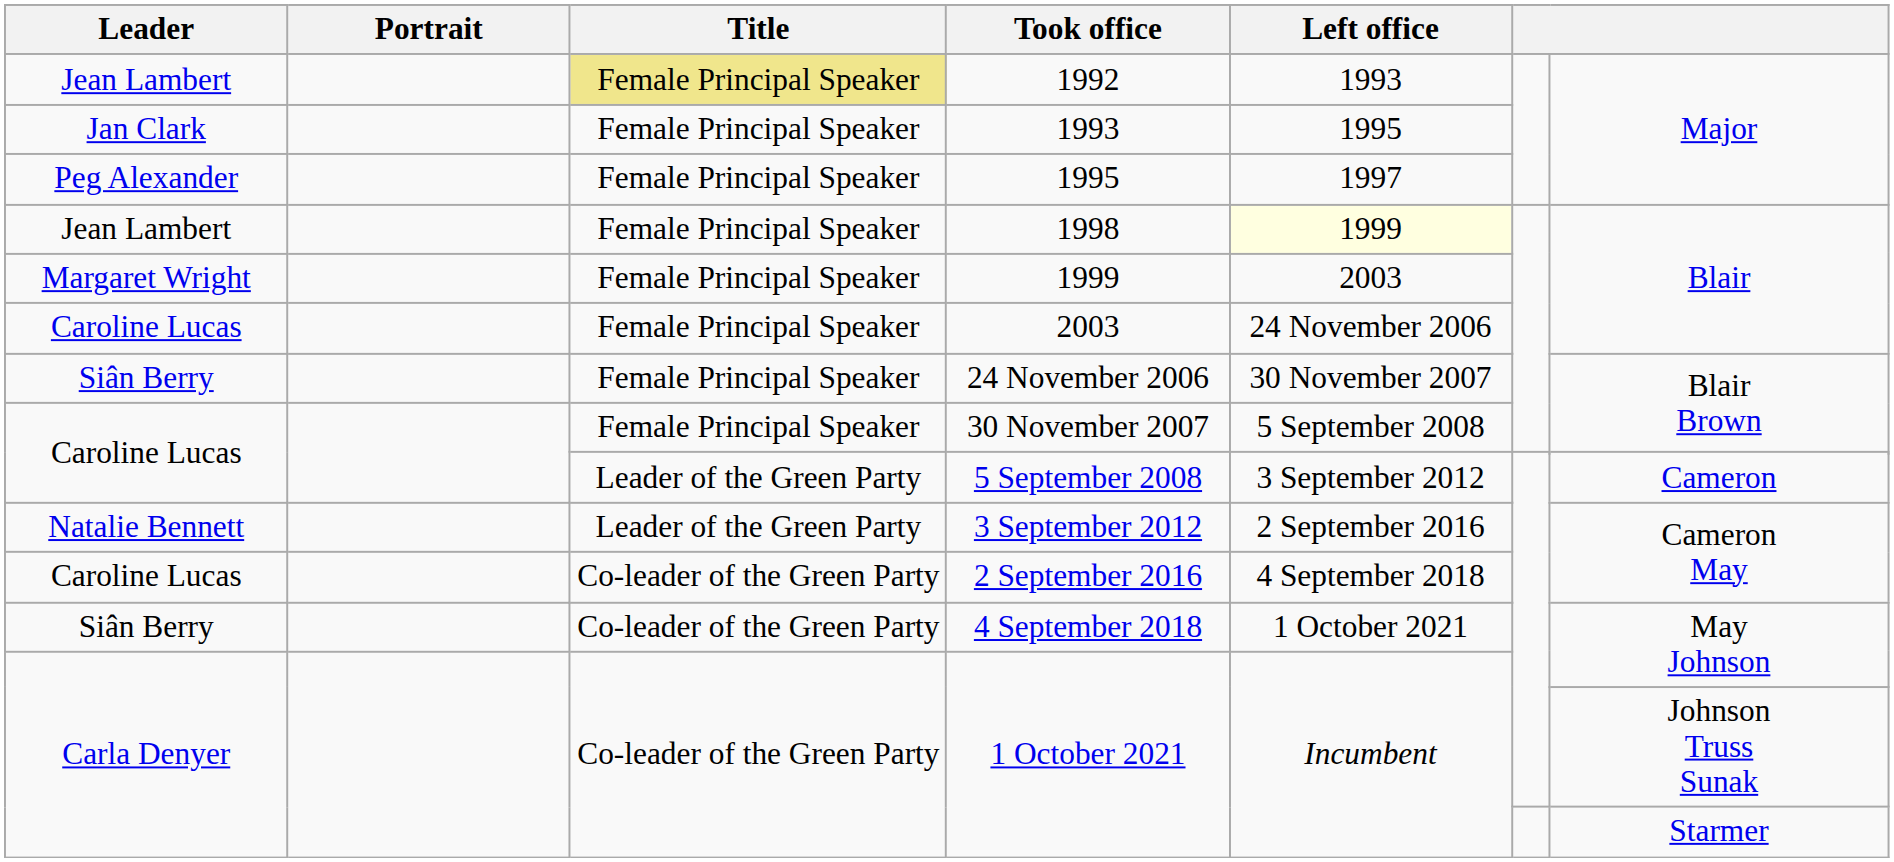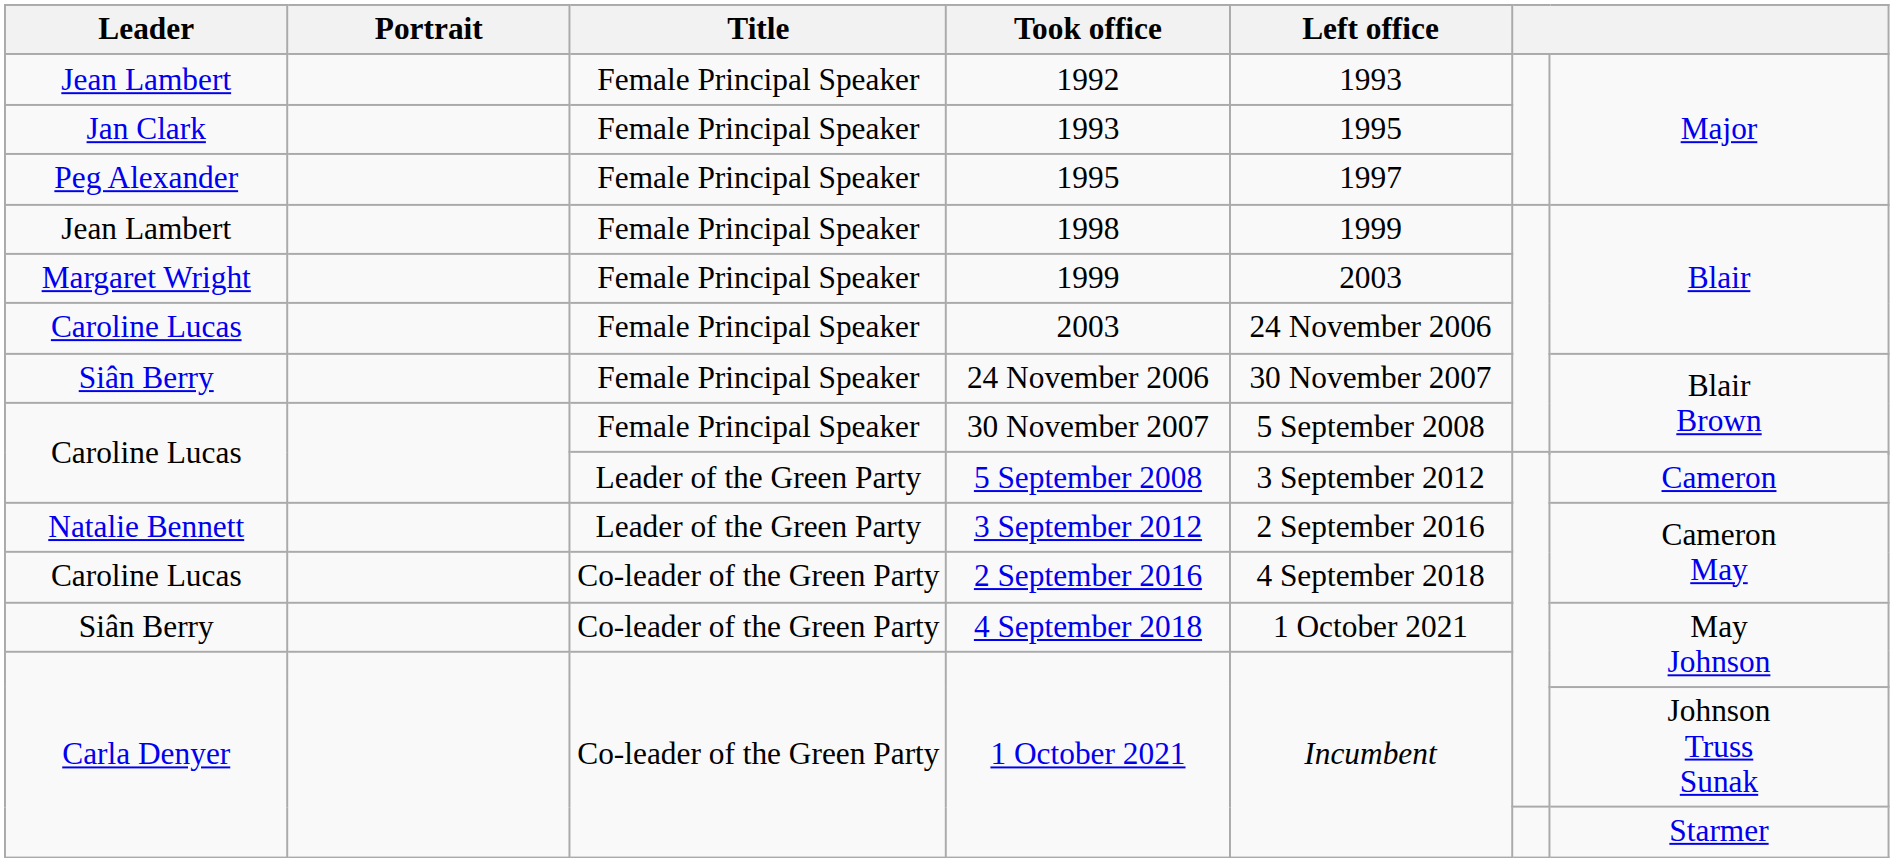(758, 79) khaki background -> (758, 79) no background
(1370, 228) lightyellow background -> (1370, 228) no background
